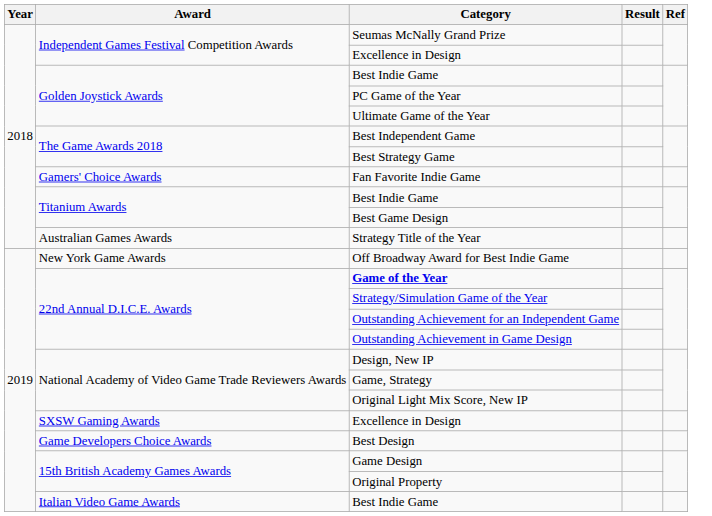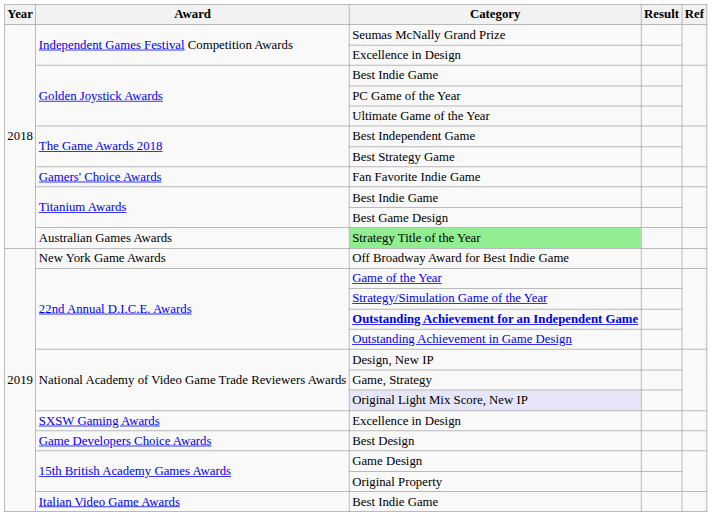(416, 237) no background -> (416, 237) lightgreen background
(400, 278) bold -> (397, 278) normal
(486, 319) normal -> (495, 319) bold
(440, 400) no background -> (440, 400) lavender background
